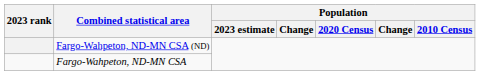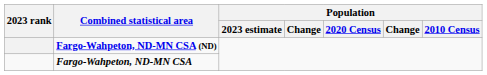(133, 45) normal -> (137, 45) bold
(121, 62) normal -> (124, 62) bold
